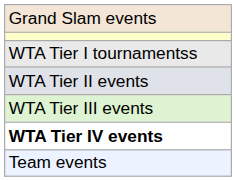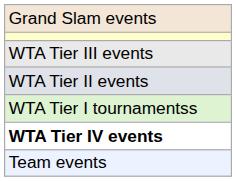(103, 54) WTA Tier I tournamentss -> (81, 54) WTA Tier III events
(81, 109) WTA Tier III events -> (103, 109) WTA Tier I tournamentss
